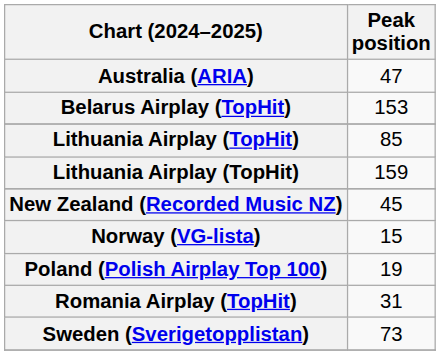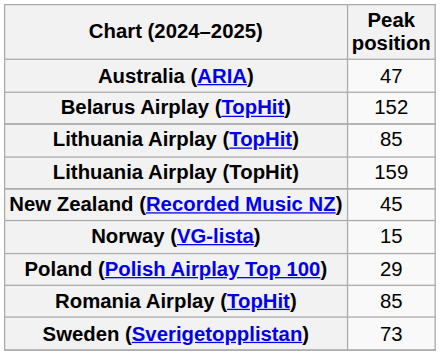(391, 107) 153 -> (391, 107) 152
(391, 269) 19 -> (391, 269) 29
(391, 301) 31 -> (391, 301) 85
